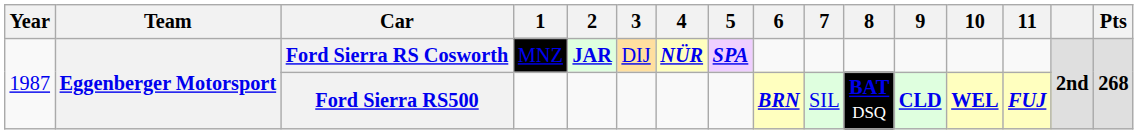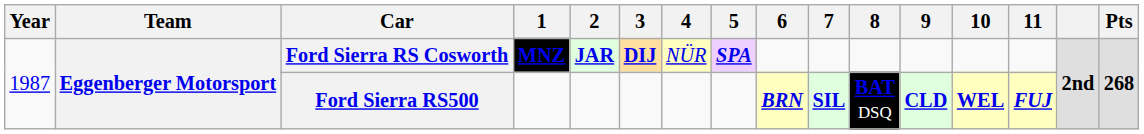(540, 55) normal -> (541, 55) bold
(636, 55) normal -> (640, 55) bold
(682, 55) bold -> (686, 55) normal
(824, 100) normal -> (829, 100) bold
